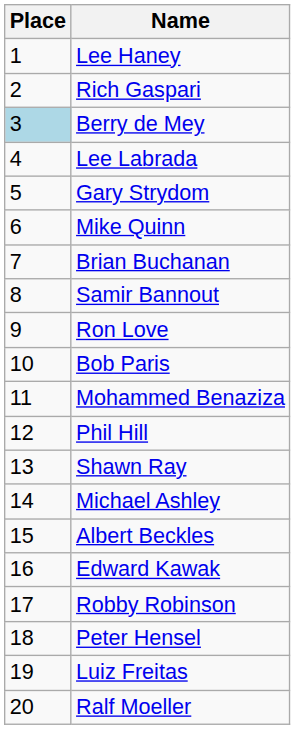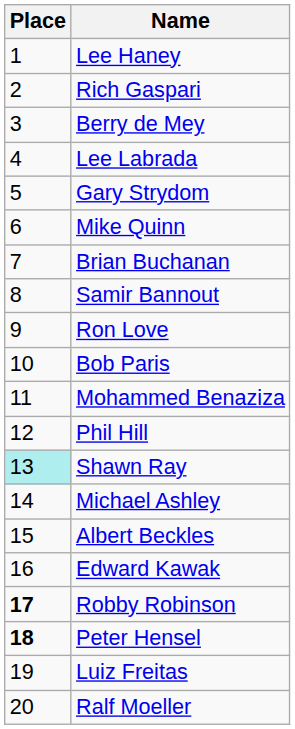(16, 124) lightblue background -> (16, 124) no background
(22, 466) no background -> (22, 466) paleturquoise background
(22, 603) normal -> (22, 603) bold
(22, 638) normal -> (22, 638) bold
